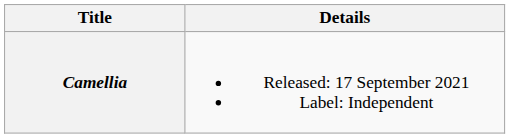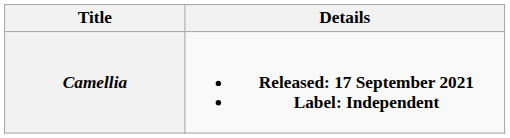(345, 92) normal -> (345, 92) bold
